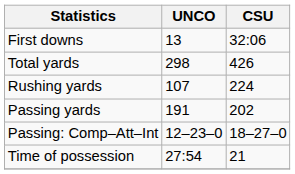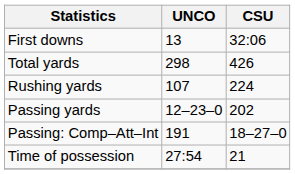(177, 110) 191 -> (194, 110) 12–23–0
(194, 133) 12–23–0 -> (177, 133) 191
